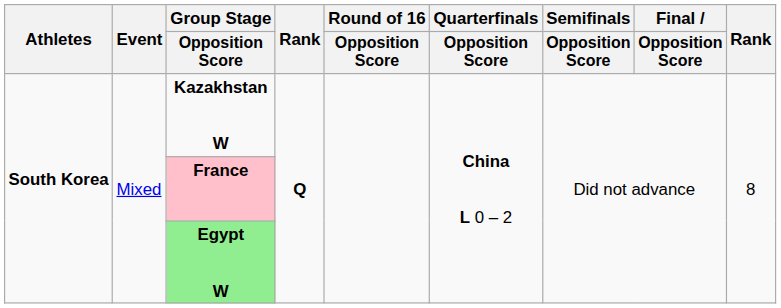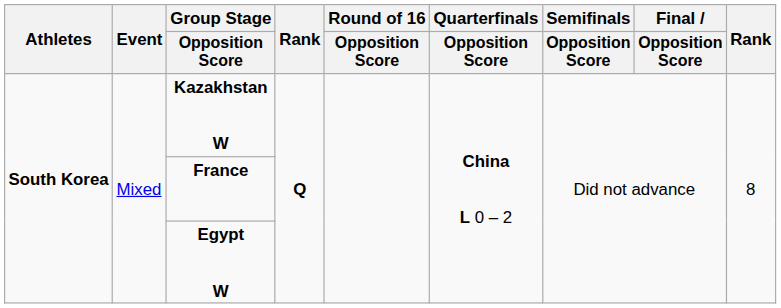(221, 170) pink background -> (221, 170) no background
(221, 262) lightgreen background -> (221, 262) no background
